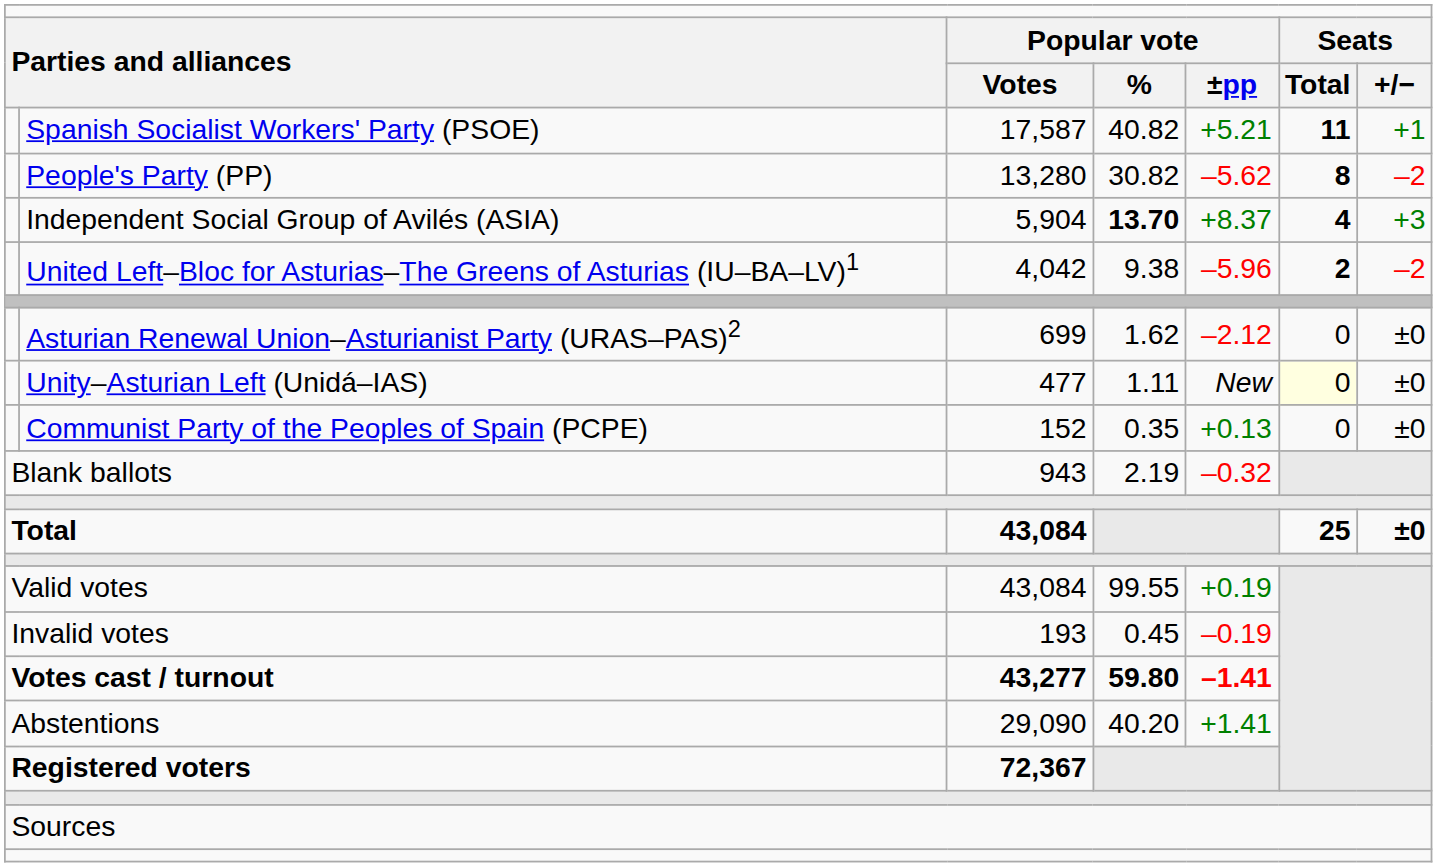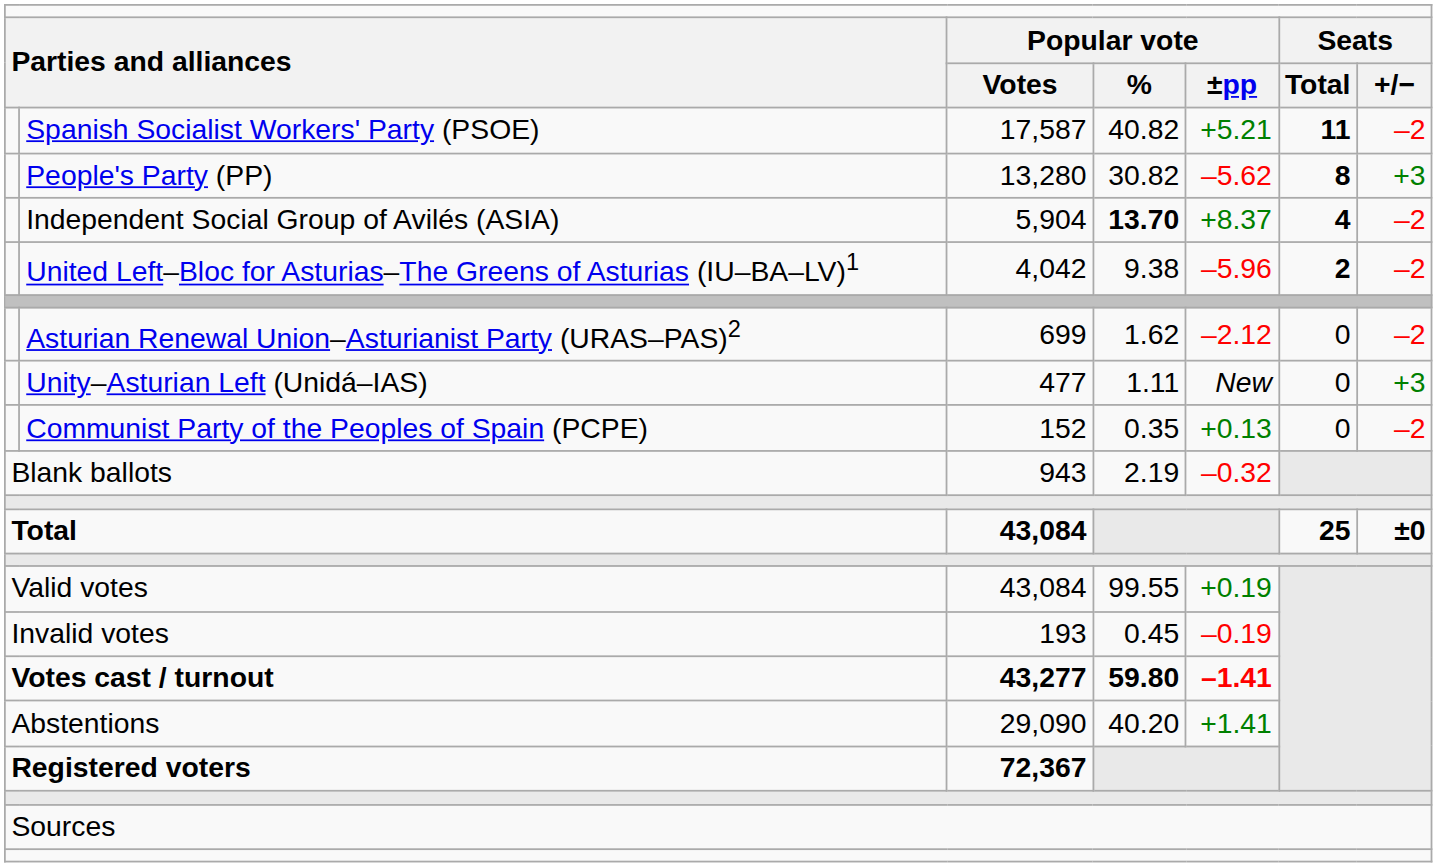(1409, 129) +1 -> (1410, 129) –2
(1410, 174) –2 -> (1409, 174) +3
(1409, 219) +3 -> (1410, 219) –2
(1410, 334) ±0 -> (1410, 334) –2
(1343, 382) lightyellow background -> (1343, 382) no background
(1410, 382) ±0 -> (1409, 382) +3
(1410, 427) ±0 -> (1410, 427) –2
